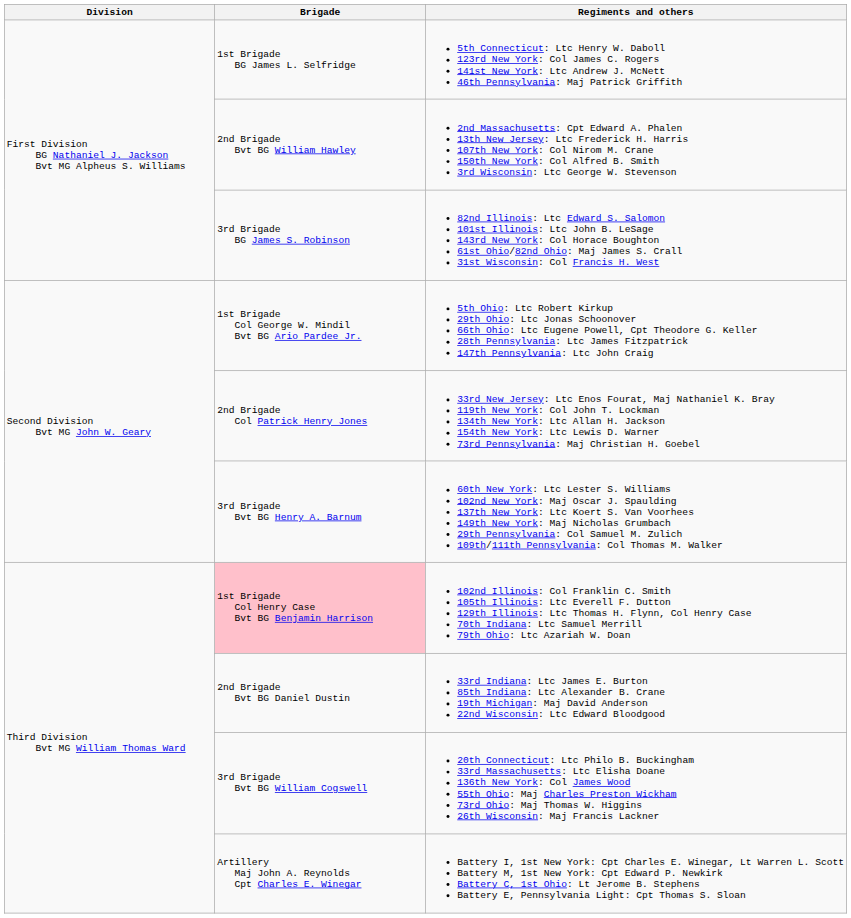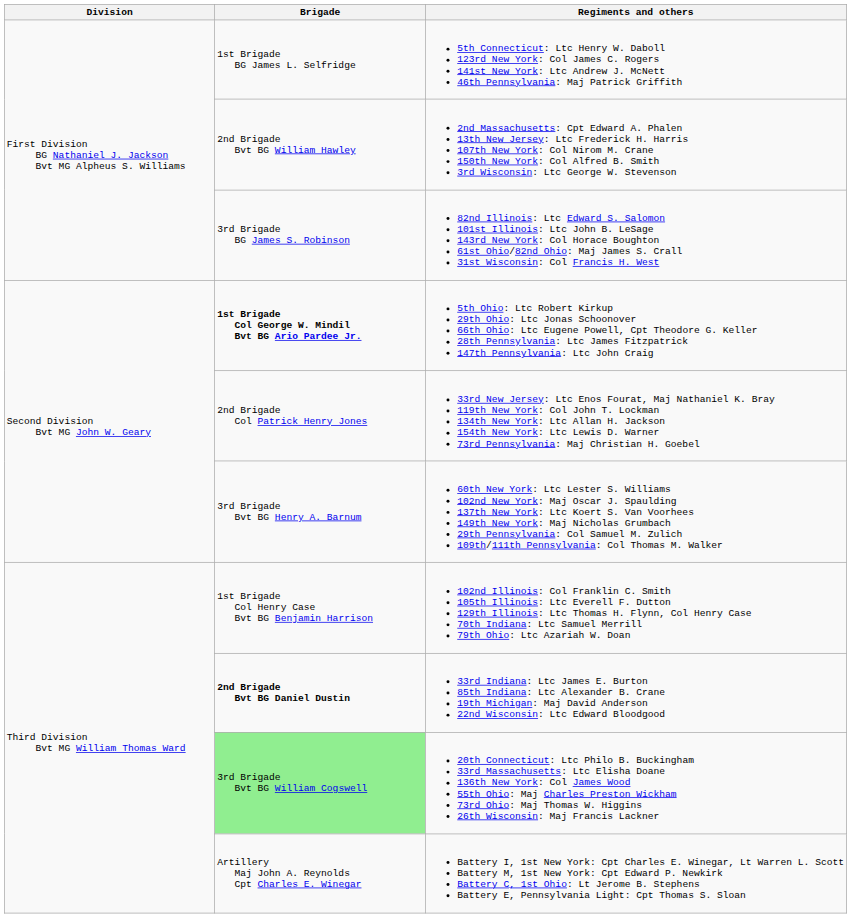(289, 325) normal -> (289, 325) bold
(295, 608) pink background -> (295, 608) no background
(284, 693) normal -> (284, 693) bold
(292, 783) no background -> (292, 783) lightgreen background
